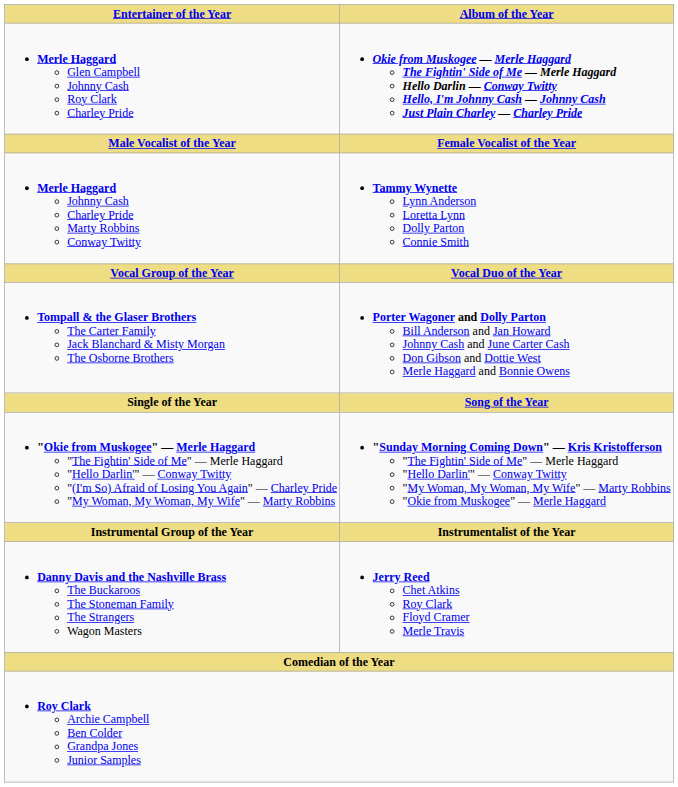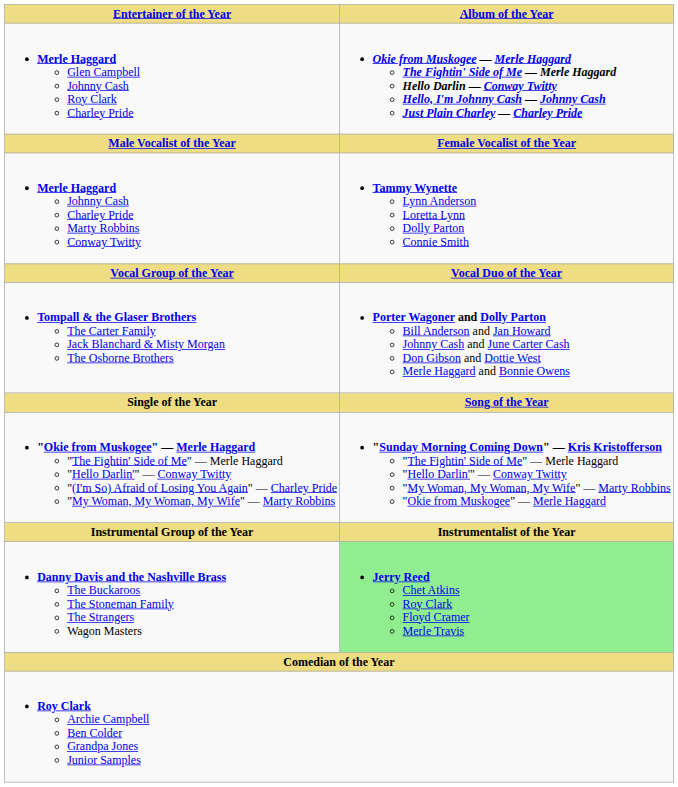(507, 604) no background -> (507, 604) lightgreen background
